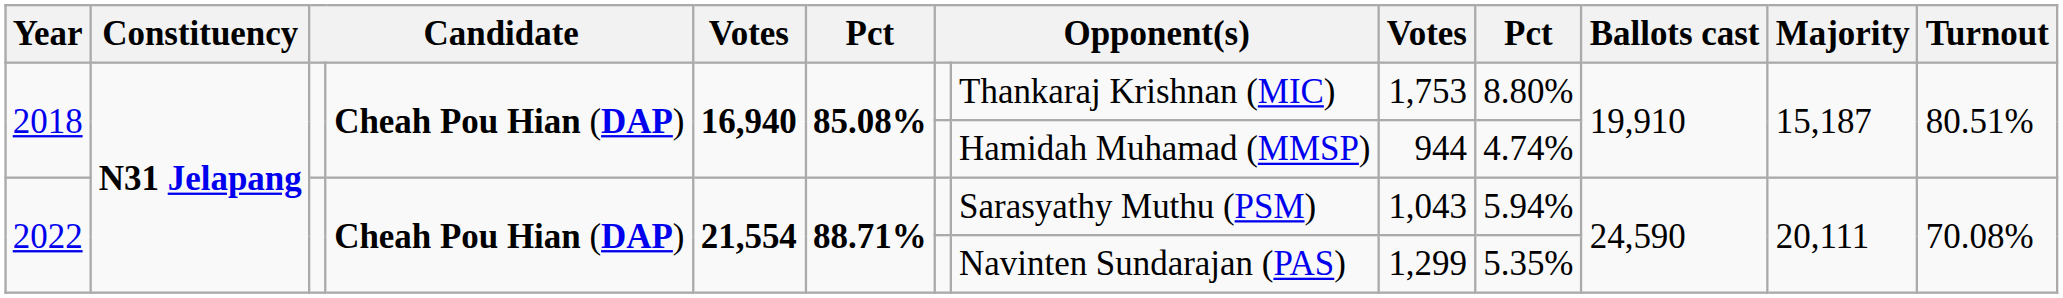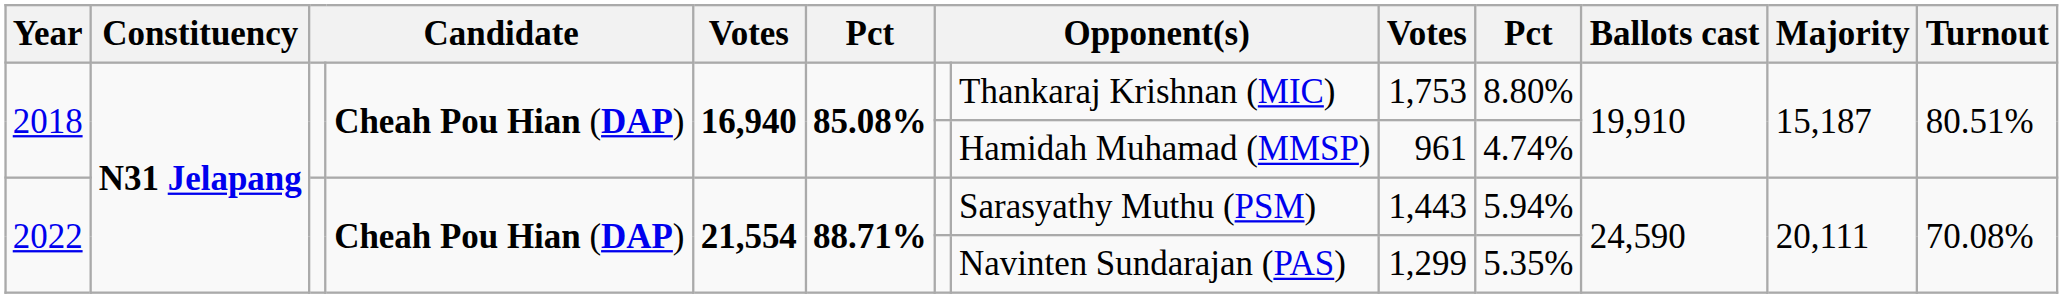(1441, 148) 944 -> (1441, 148) 961
(1428, 206) 1,043 -> (1428, 206) 1,443
